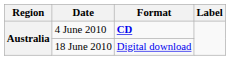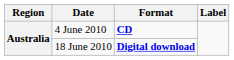(154, 47) normal -> (156, 47) bold
